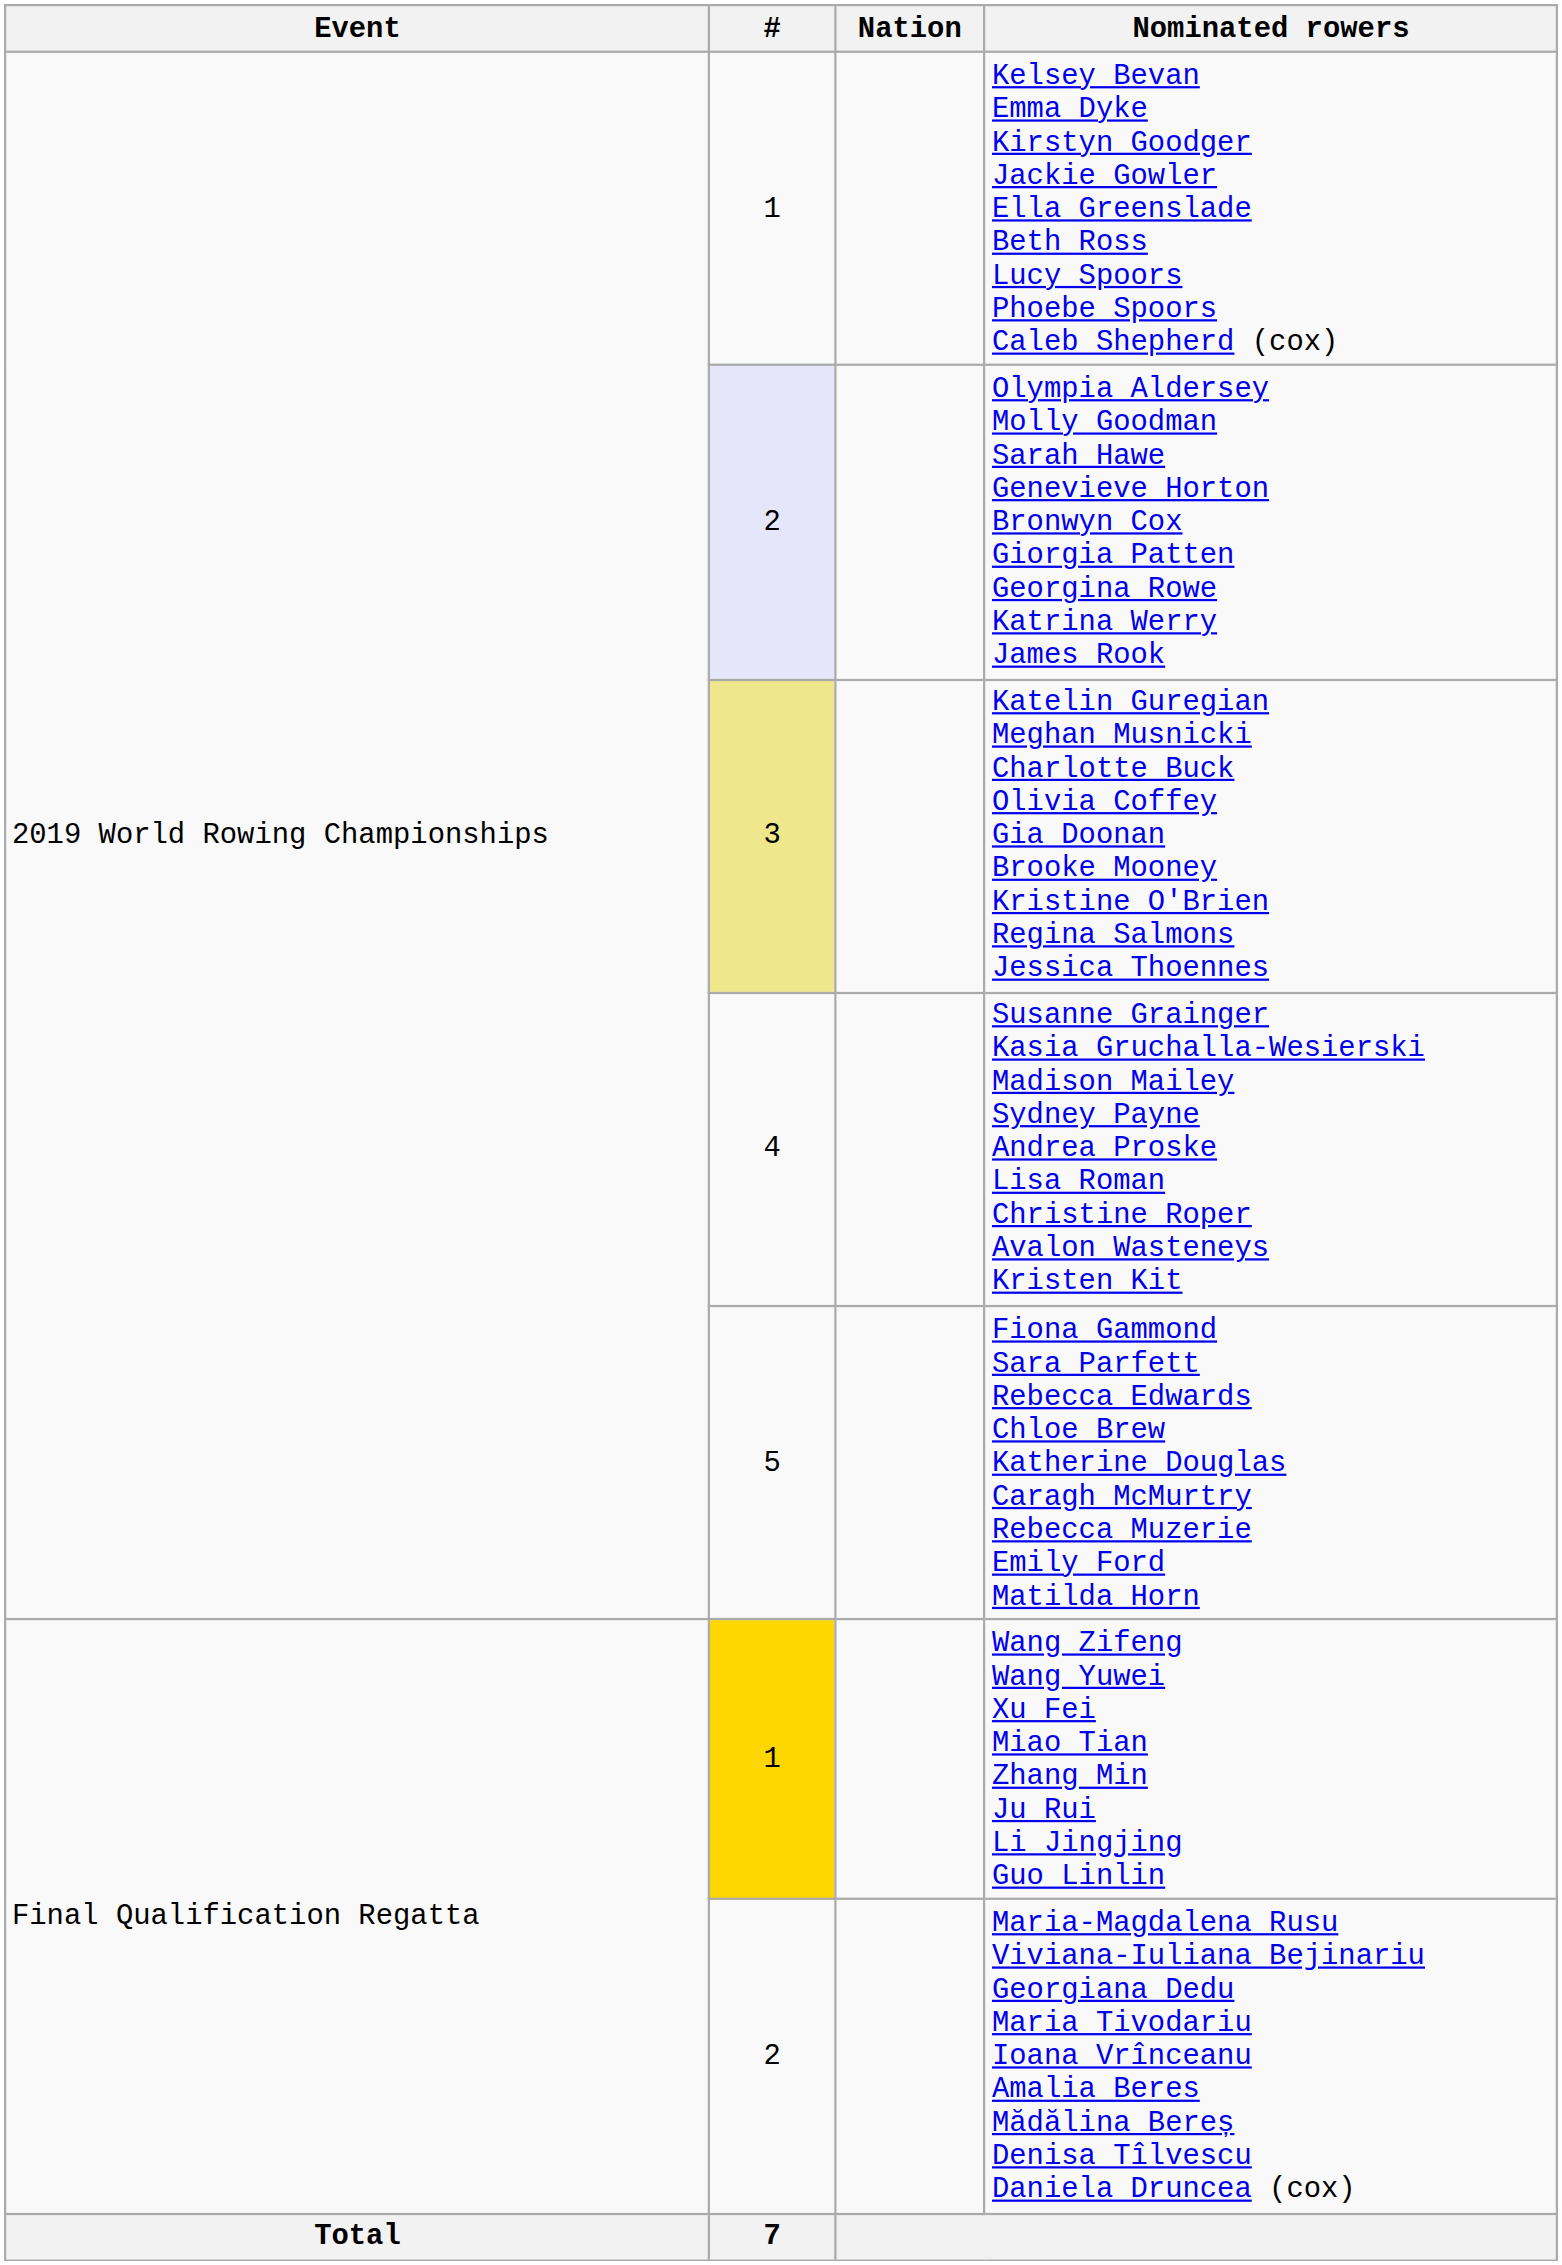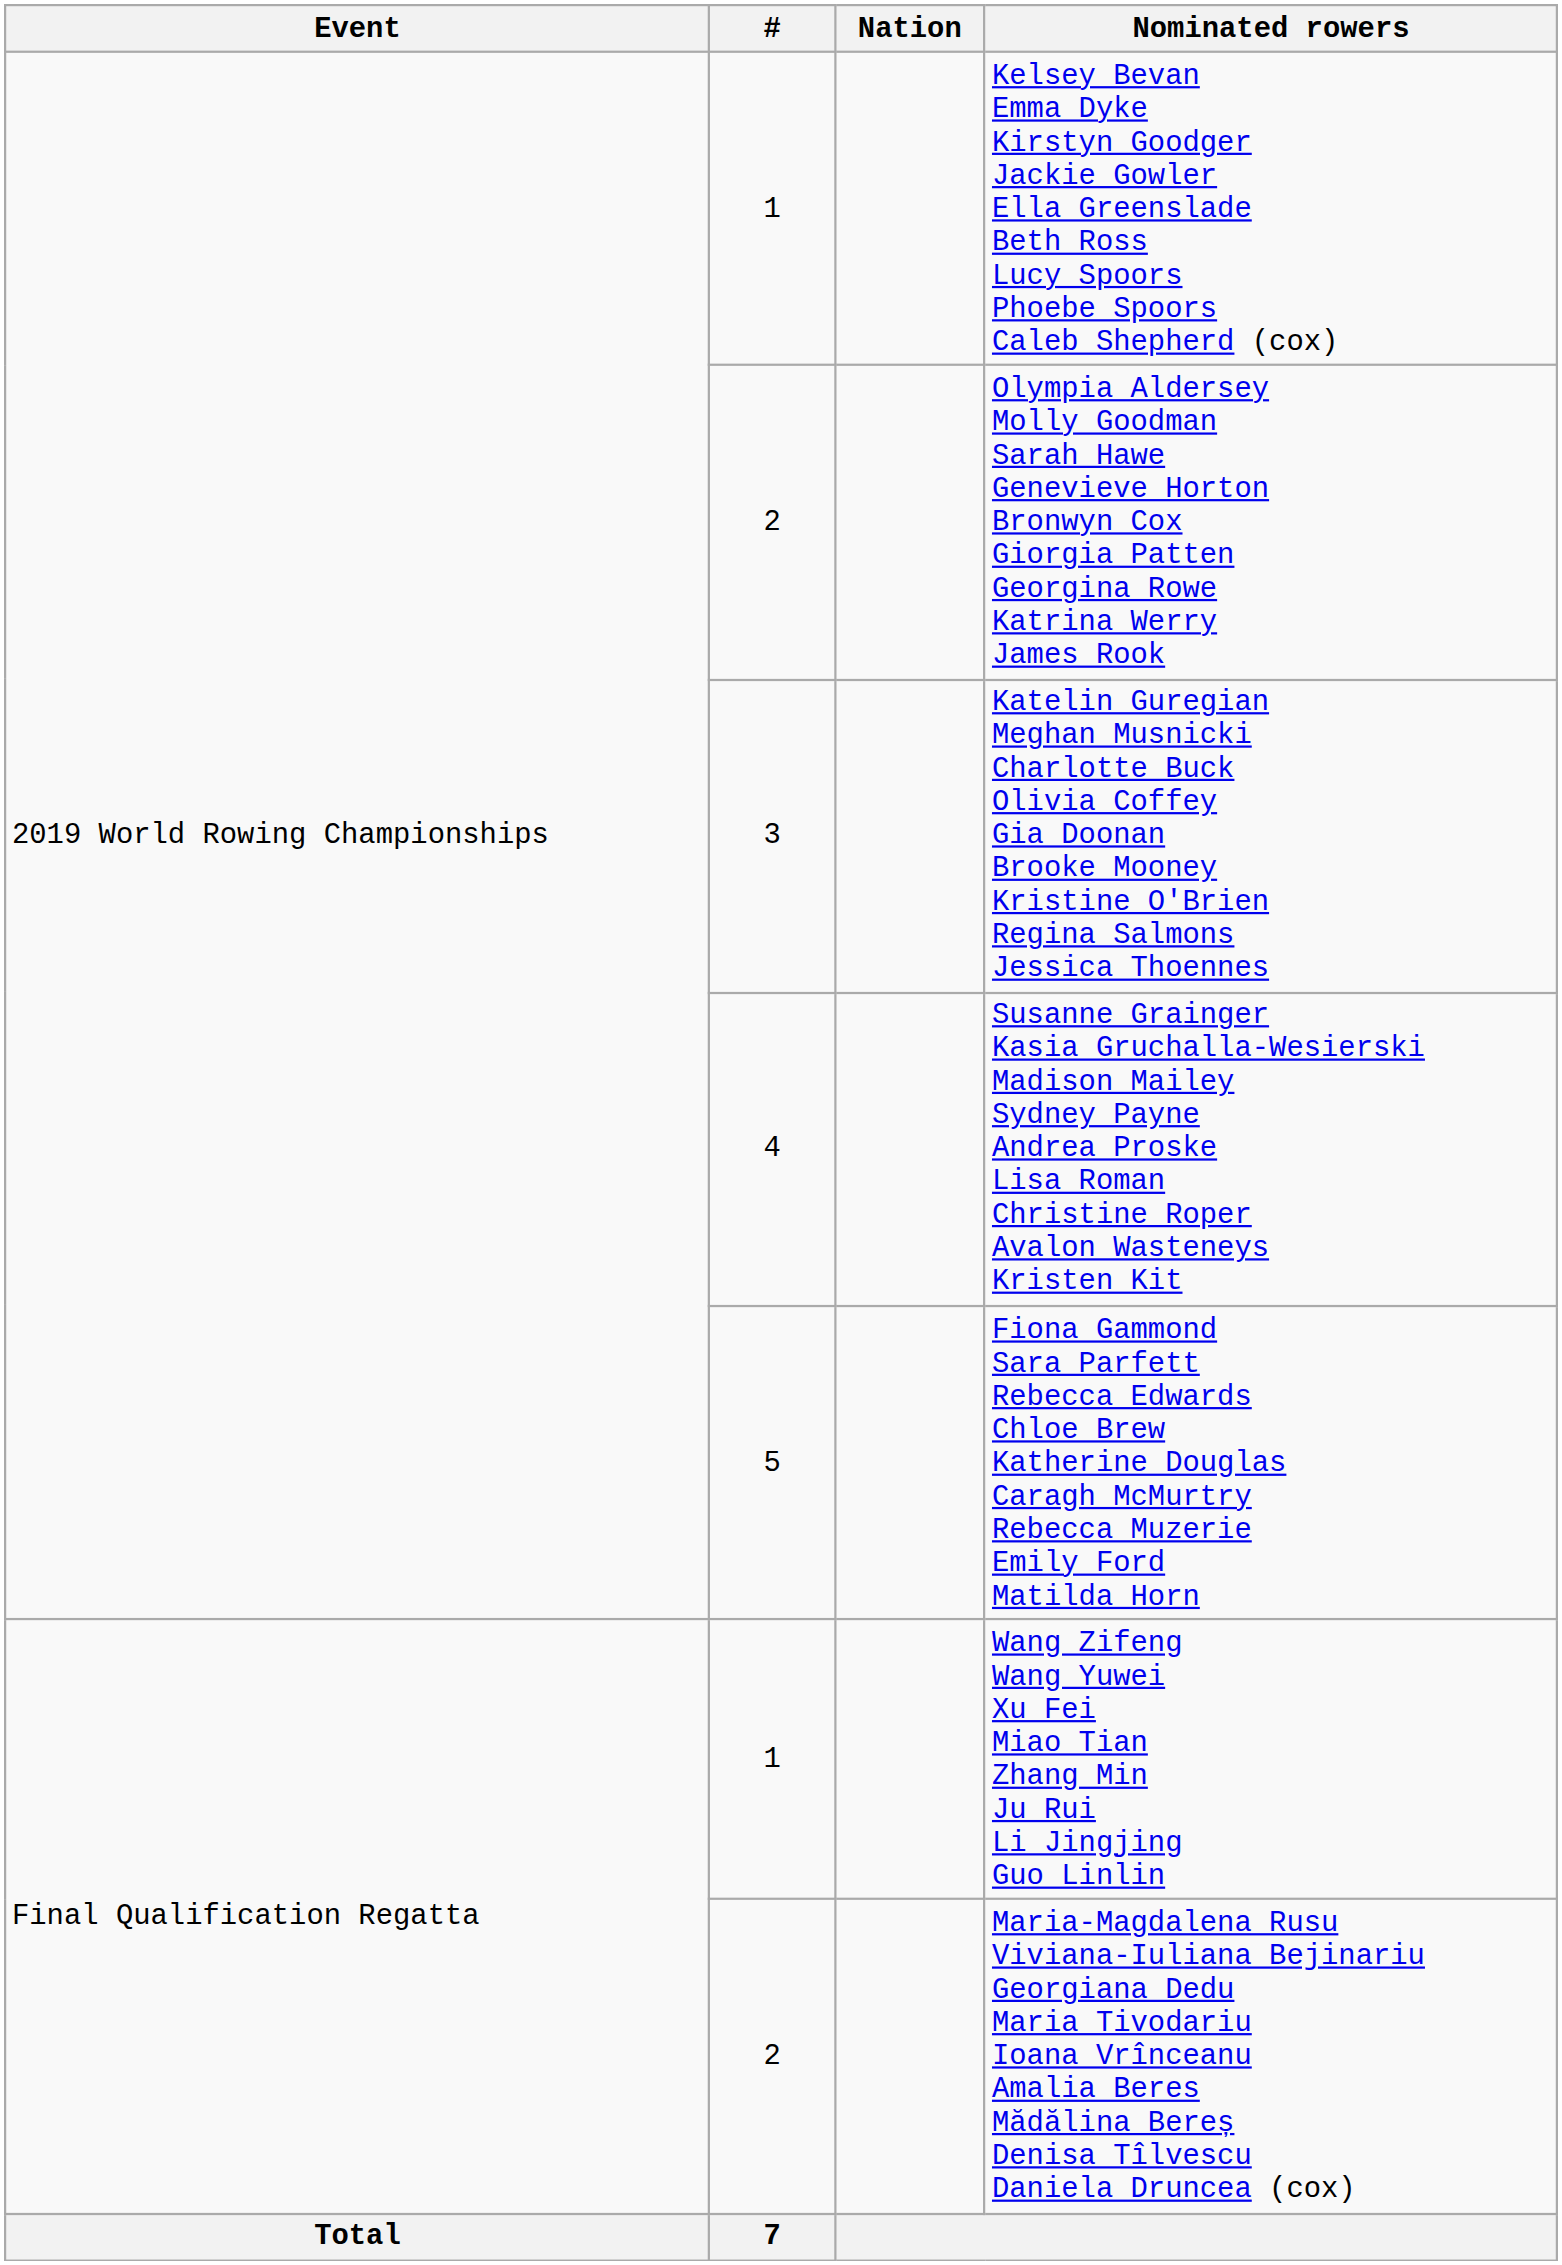(772, 522) lavender background -> (772, 522) no background
(772, 836) khaki background -> (772, 836) no background
(772, 1759) gold background -> (772, 1759) no background
